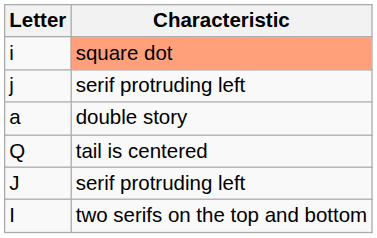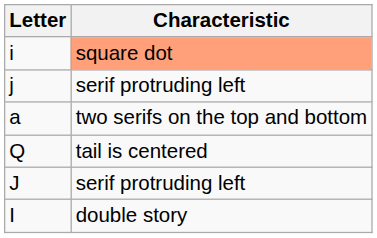(131, 118) double story -> (221, 118) two serifs on the top and bottom
(221, 215) two serifs on the top and bottom -> (131, 215) double story
